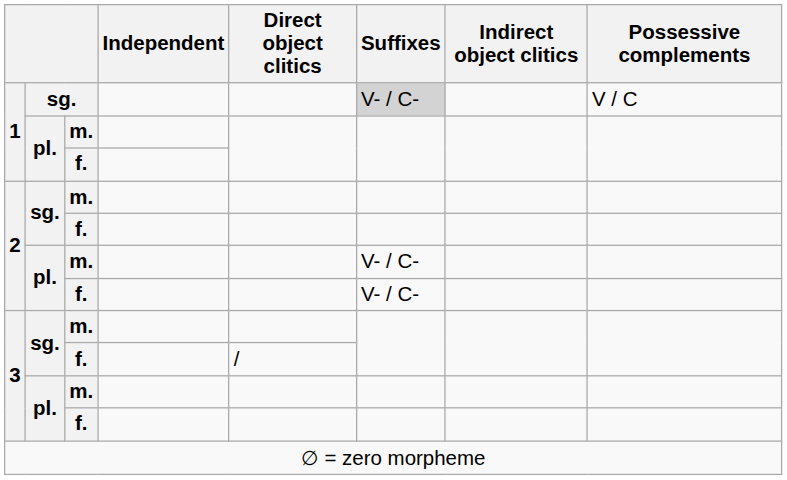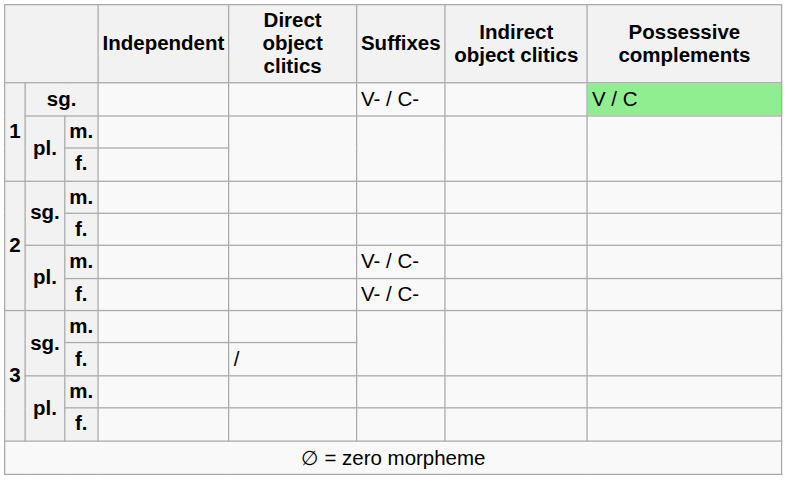(390, 99) lightgrey background -> (390, 99) no background
(615, 99) no background -> (615, 99) lightgreen background
